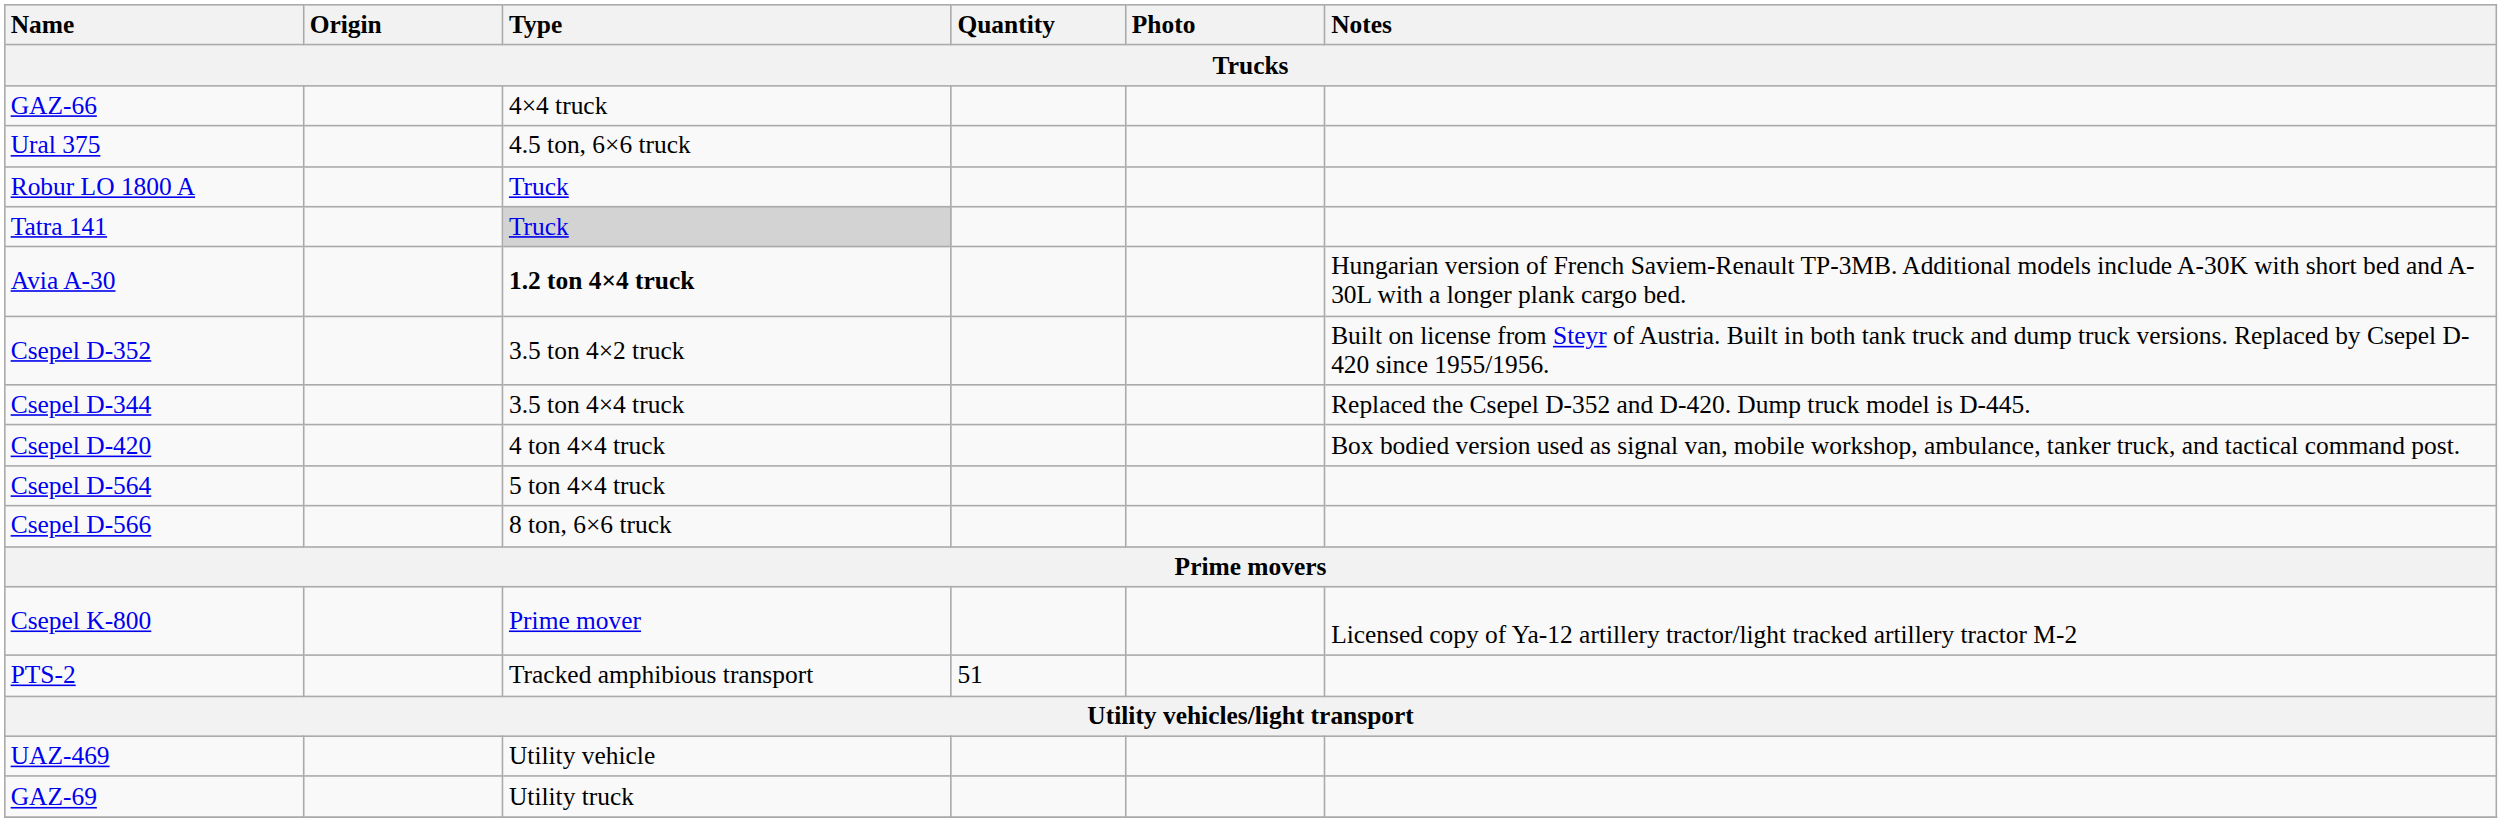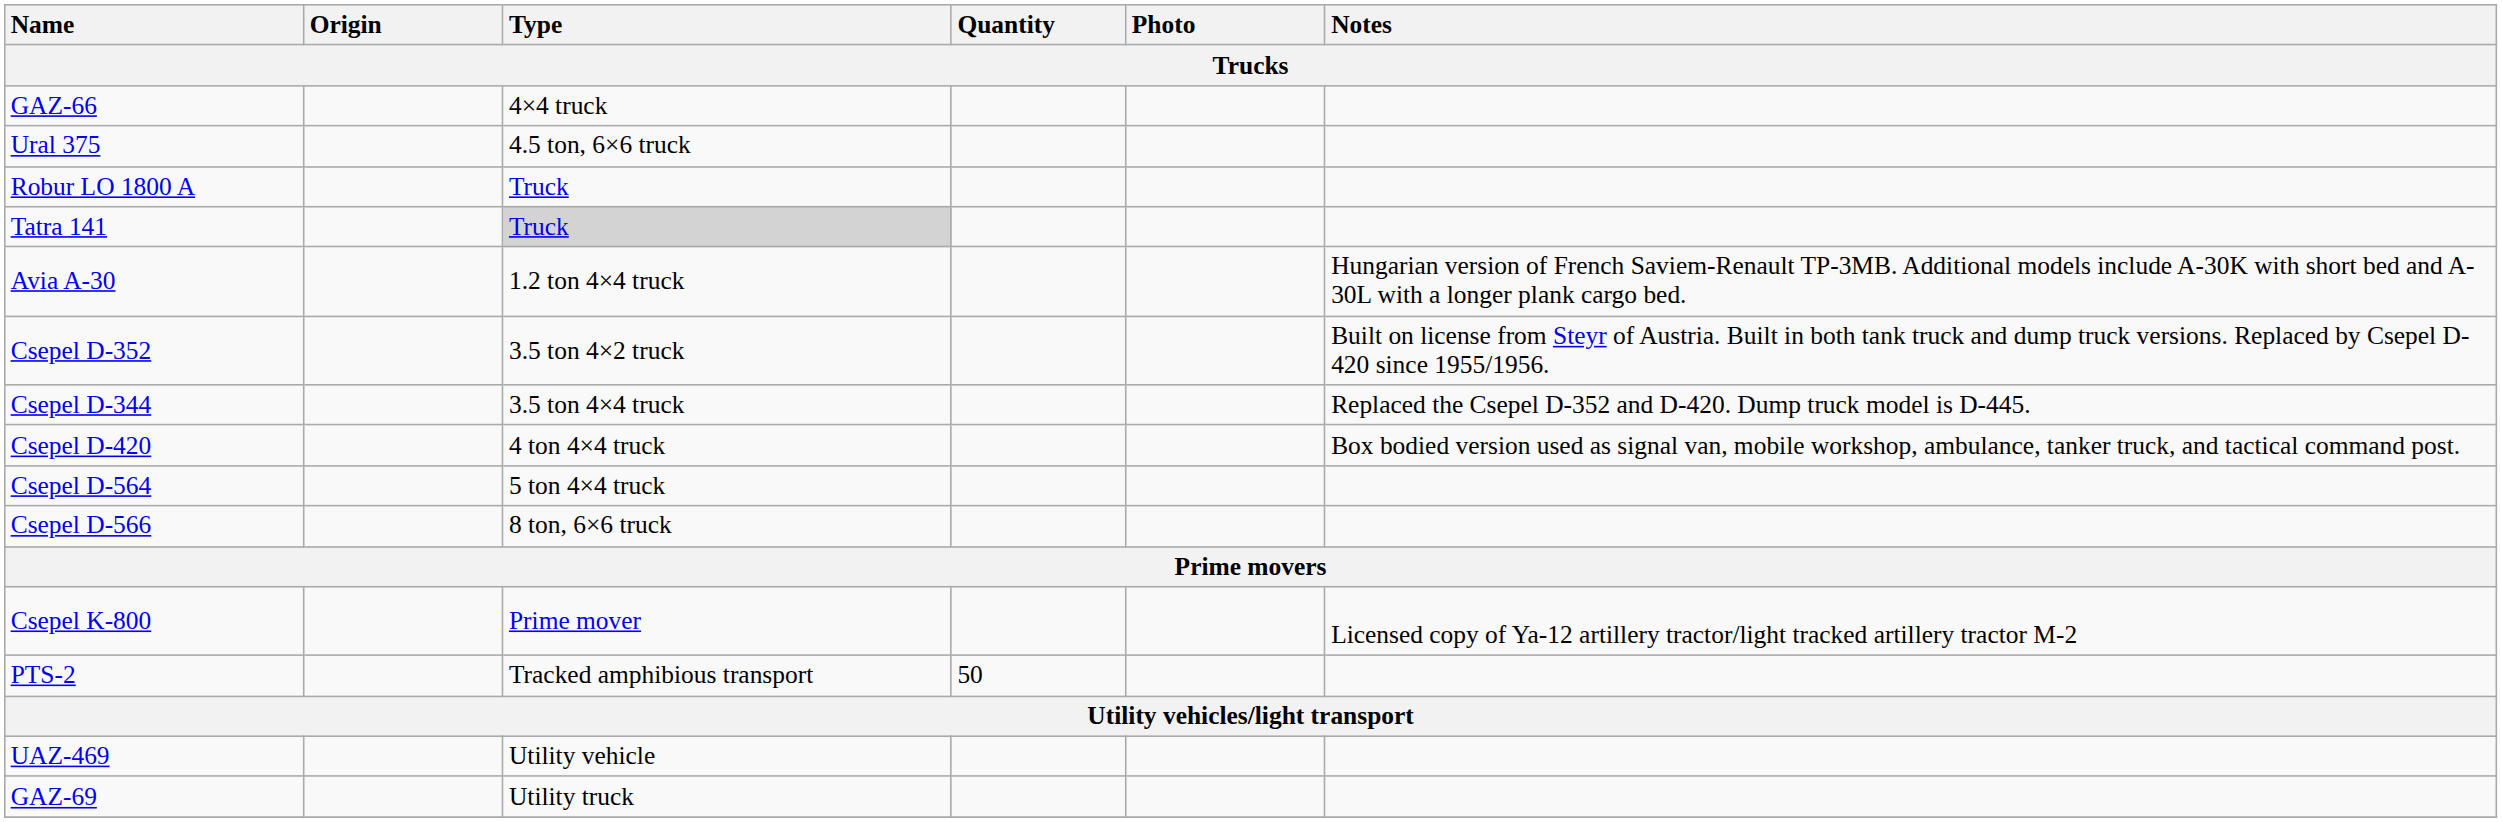(602, 281) bold -> (597, 281) normal
(970, 675) 51 -> (970, 675) 50
